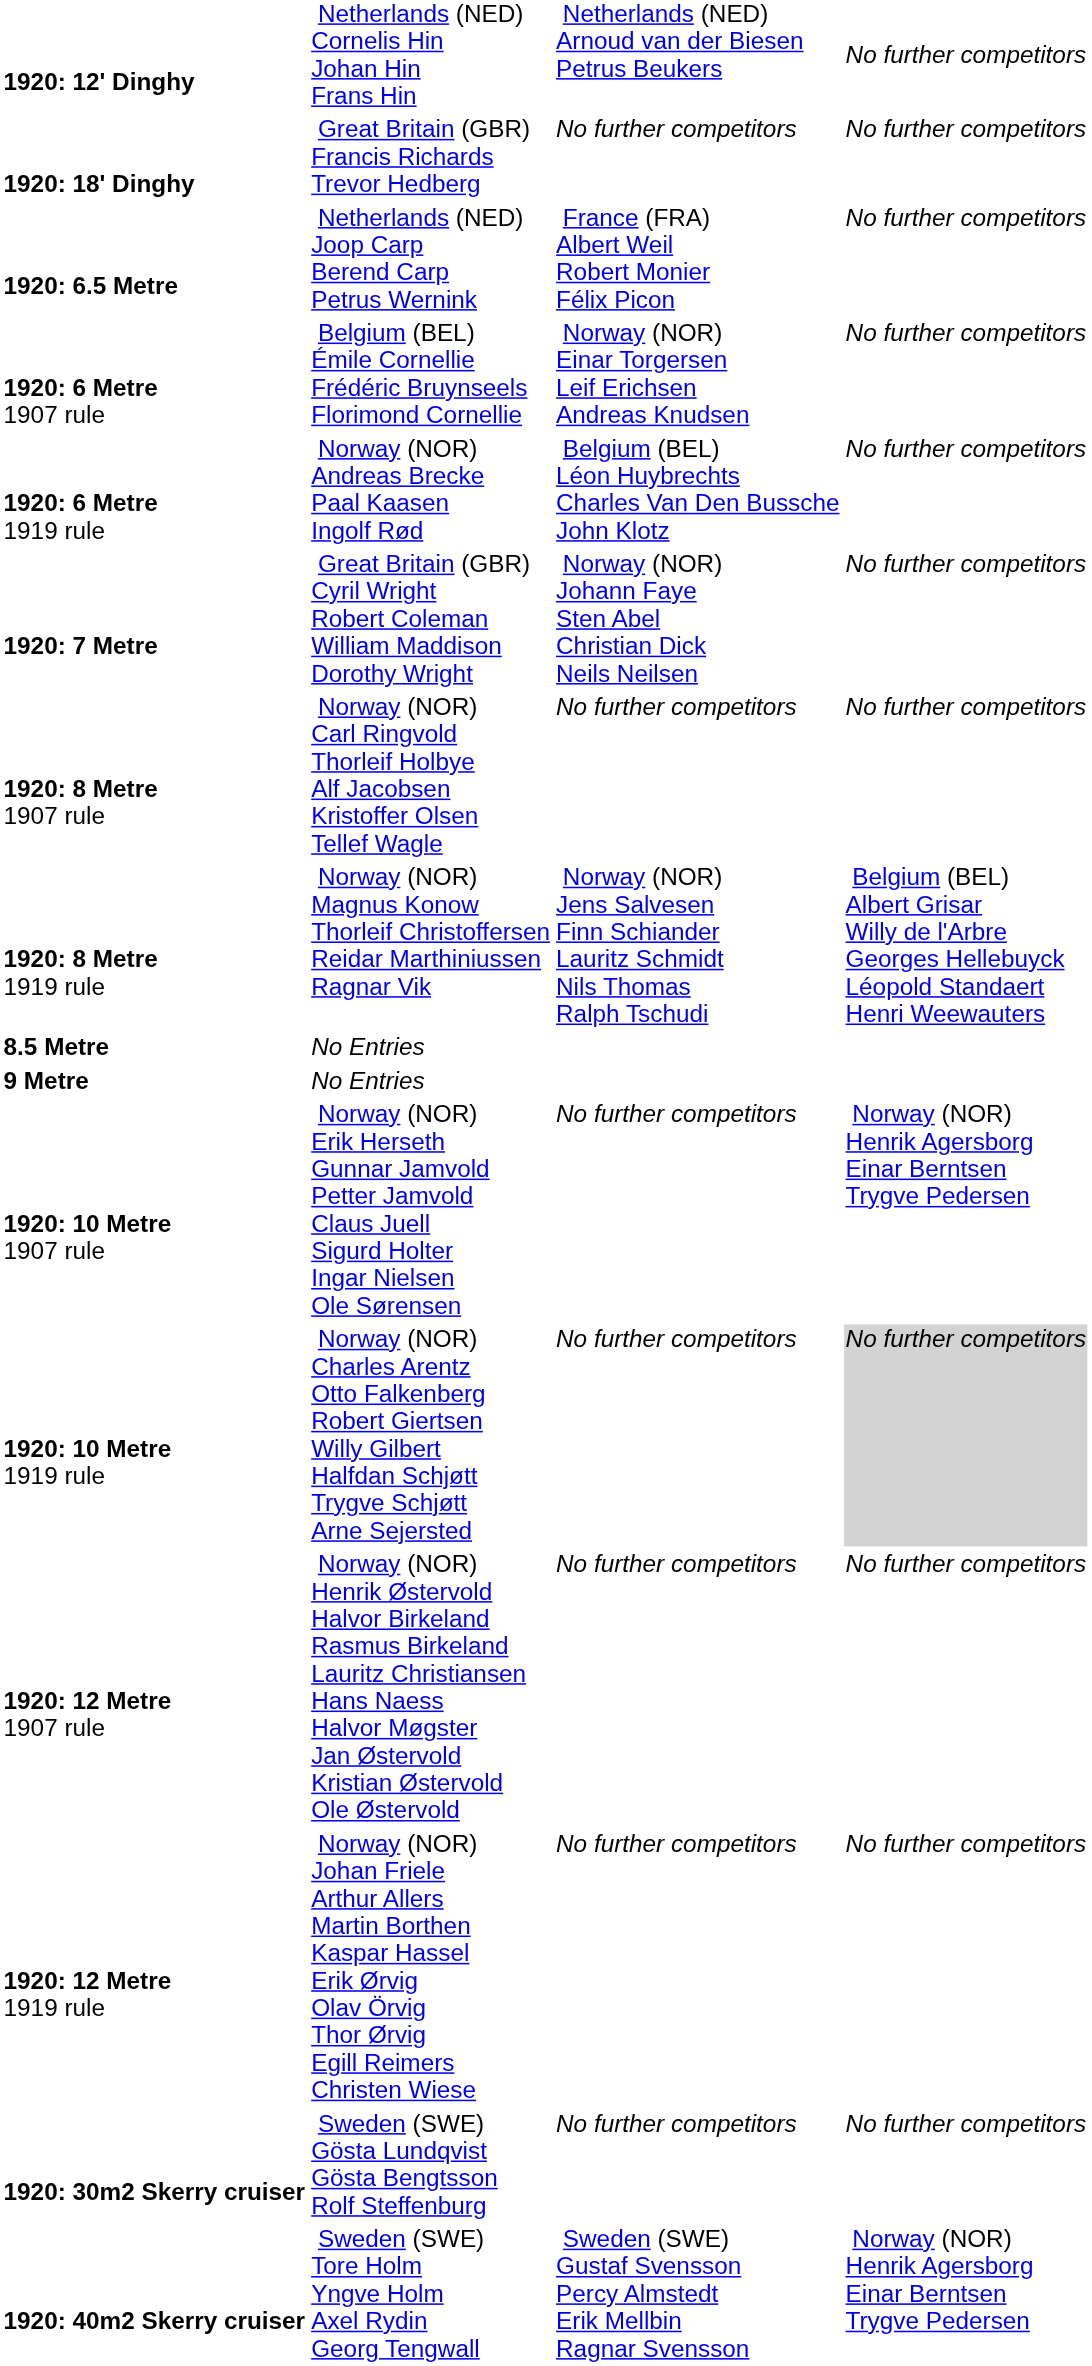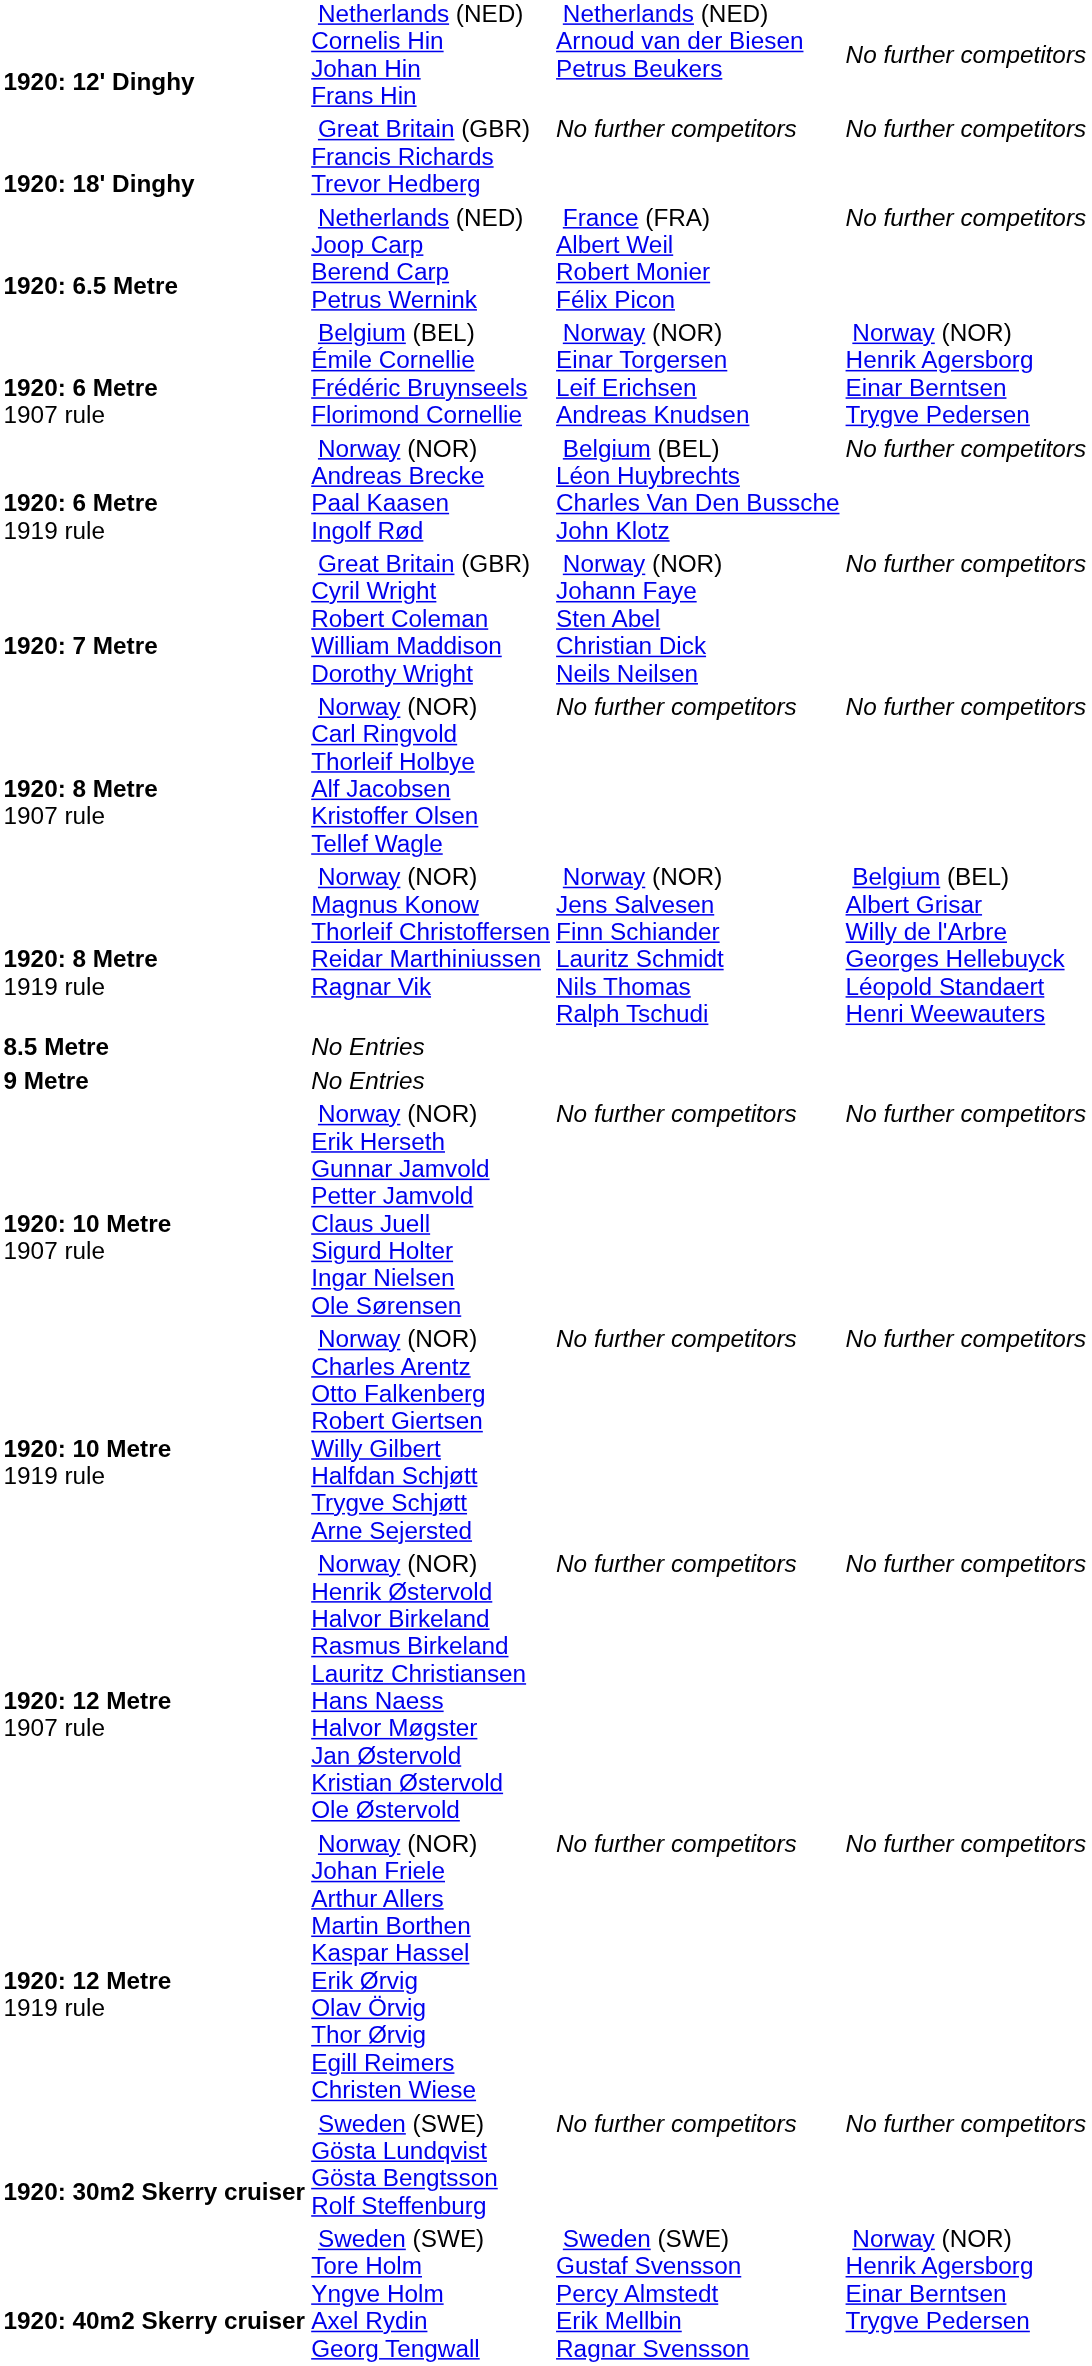(966, 333) No further competitors -> (940, 374) Norway (NOR) Henrik Agersborg Einar Berntsen Trygve Pedersen
(940, 1155) Norway (NOR) Henrik Agersborg Einar Berntsen Trygve Pedersen -> (966, 1114) No further competitors
(966, 1339) lightgrey background -> (966, 1339) no background
